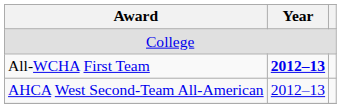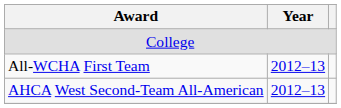(298, 66) bold -> (298, 66) normal
